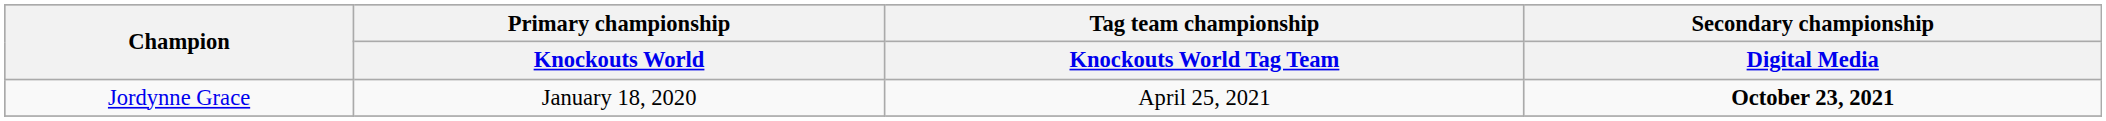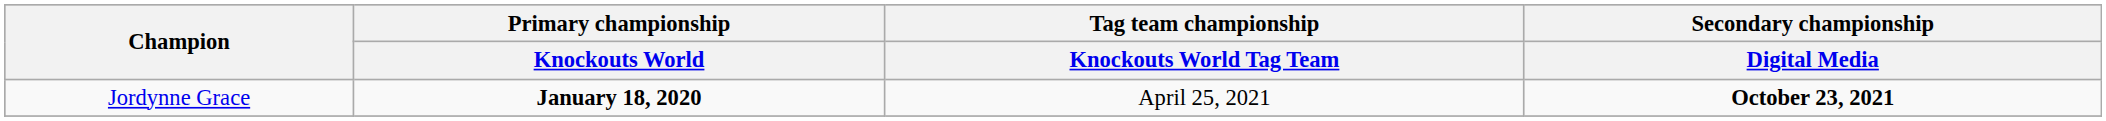(619, 97) normal -> (619, 97) bold
